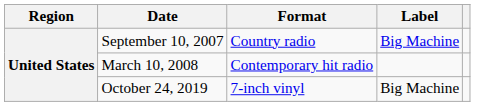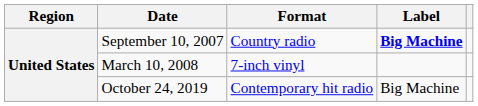(420, 40) normal -> (421, 40) bold
(302, 64) Contemporary hit radio -> (267, 64) 7-inch vinyl
(267, 88) 7-inch vinyl -> (302, 88) Contemporary hit radio
